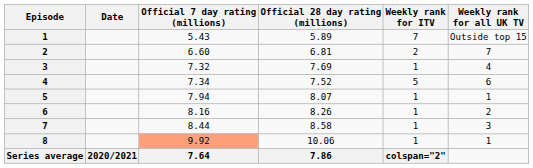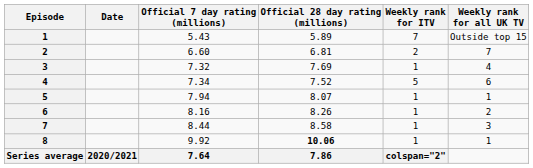(199, 141) lightsalmon background -> (199, 141) no background
(321, 141) normal -> (321, 141) bold
